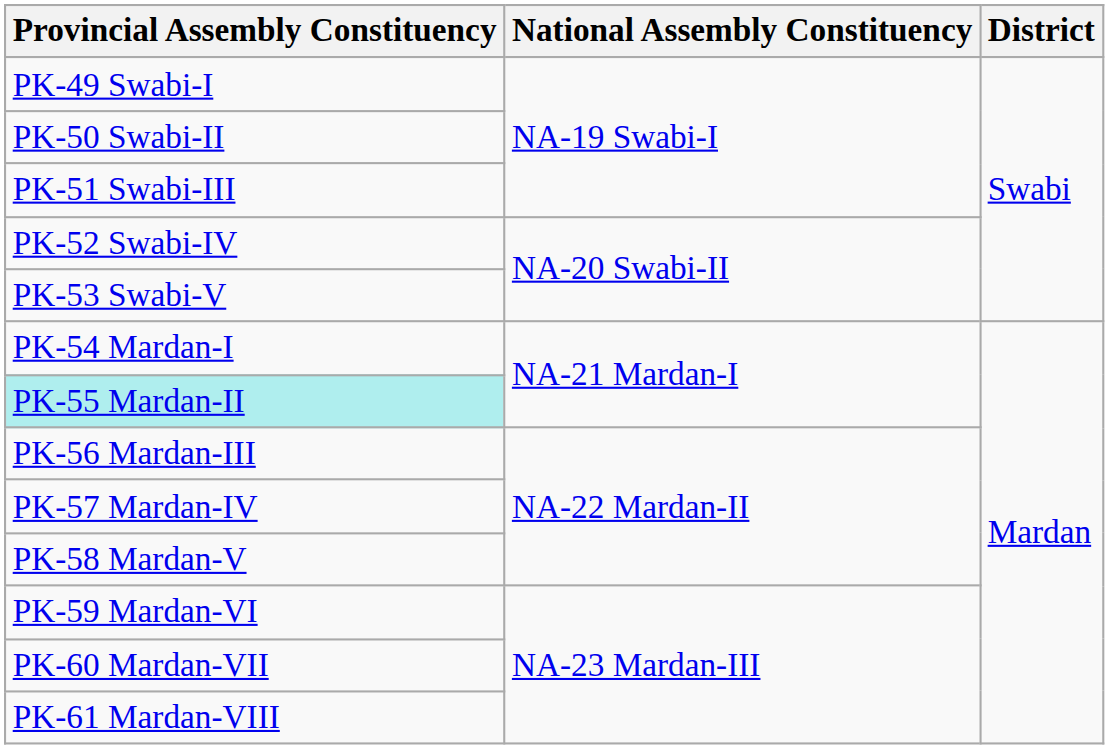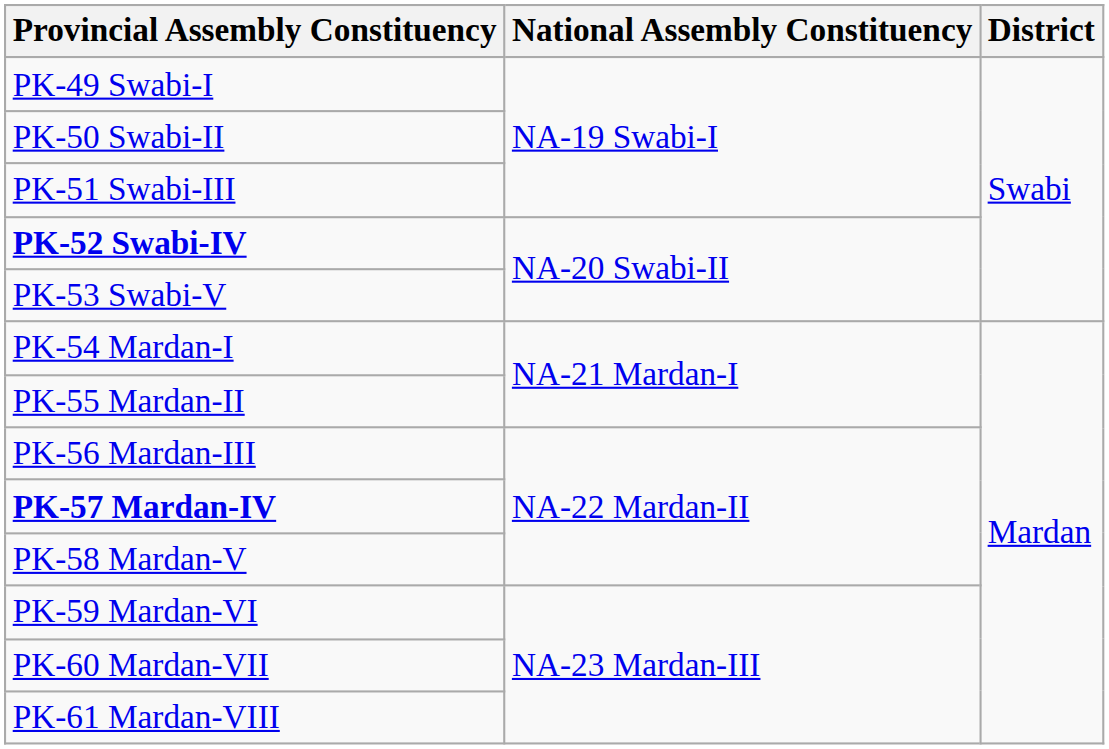(125, 242) normal -> (130, 242) bold
(129, 400) paleturquoise background -> (129, 400) no background
(135, 505) normal -> (144, 505) bold
